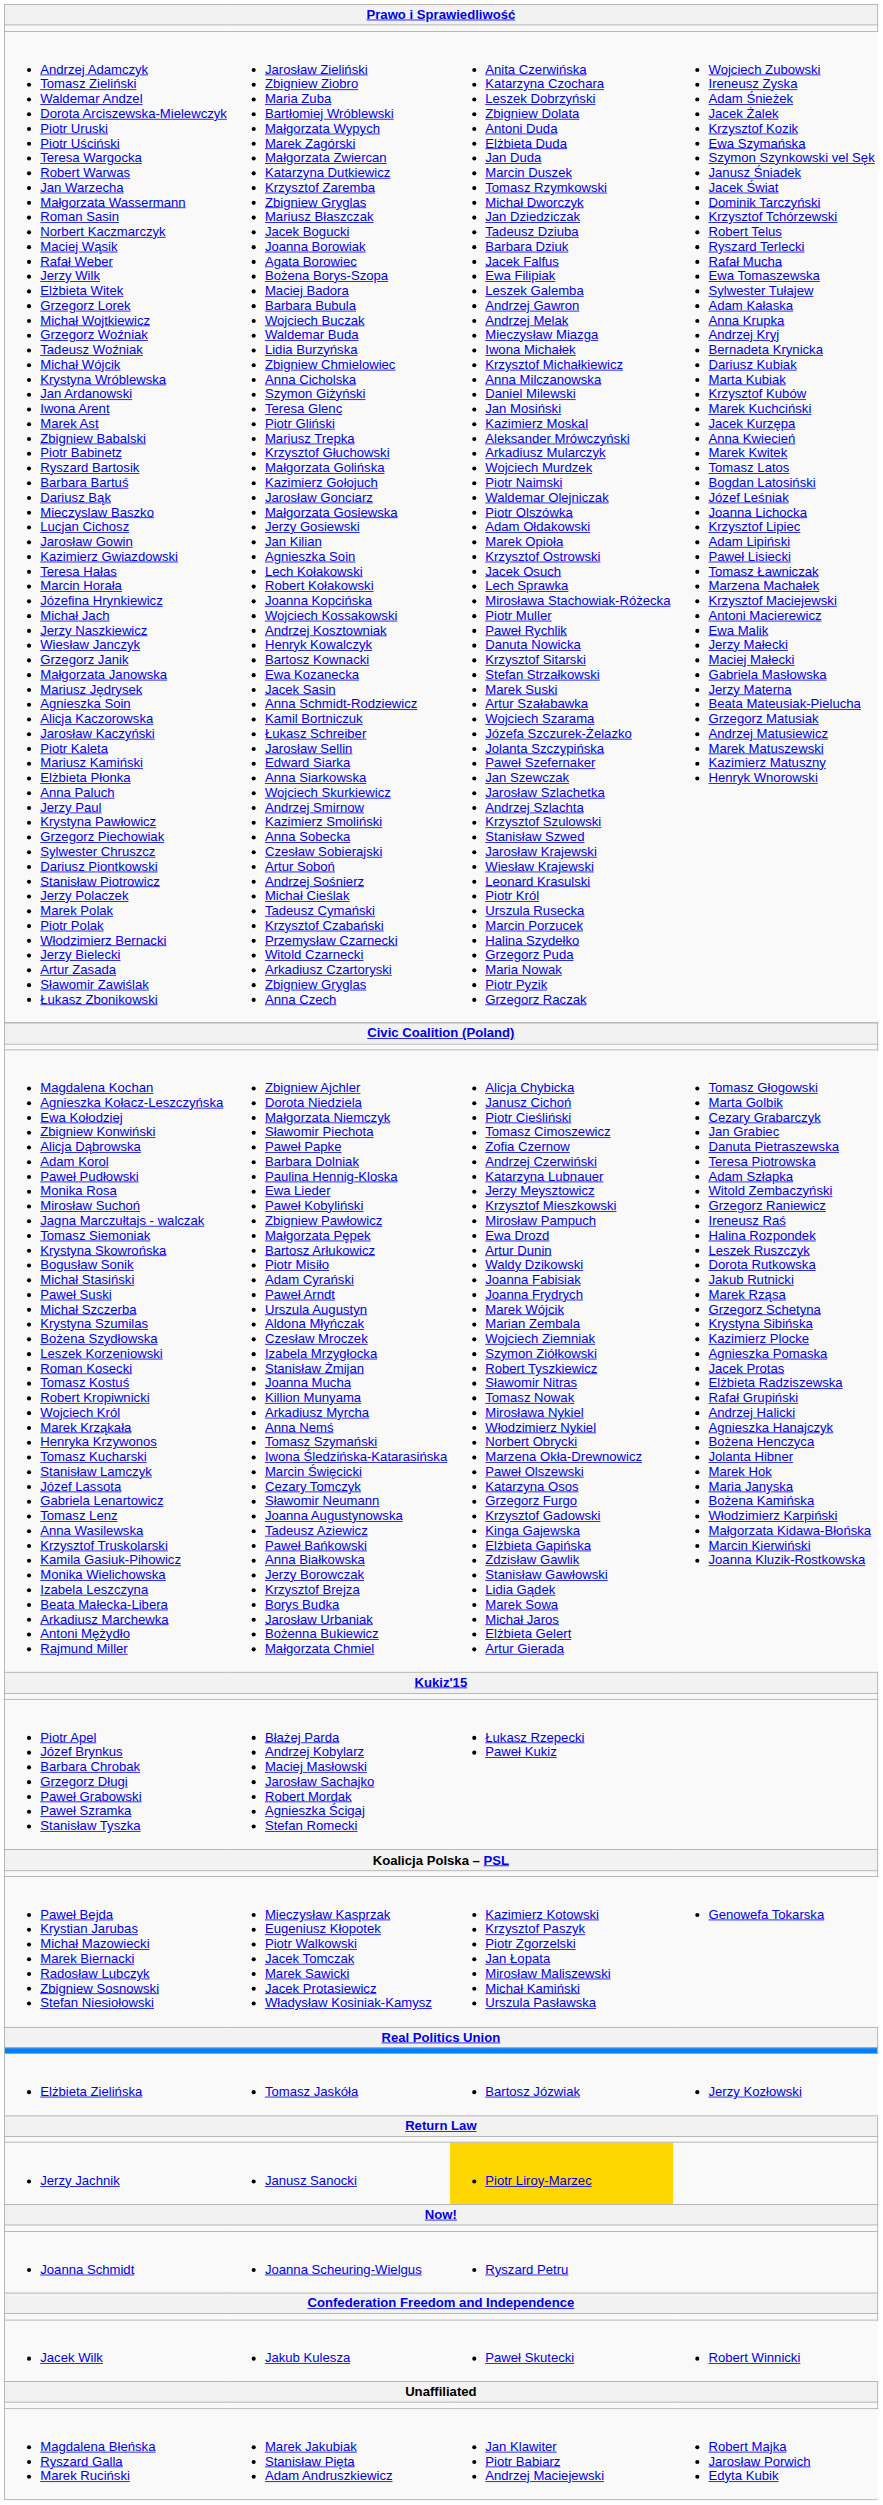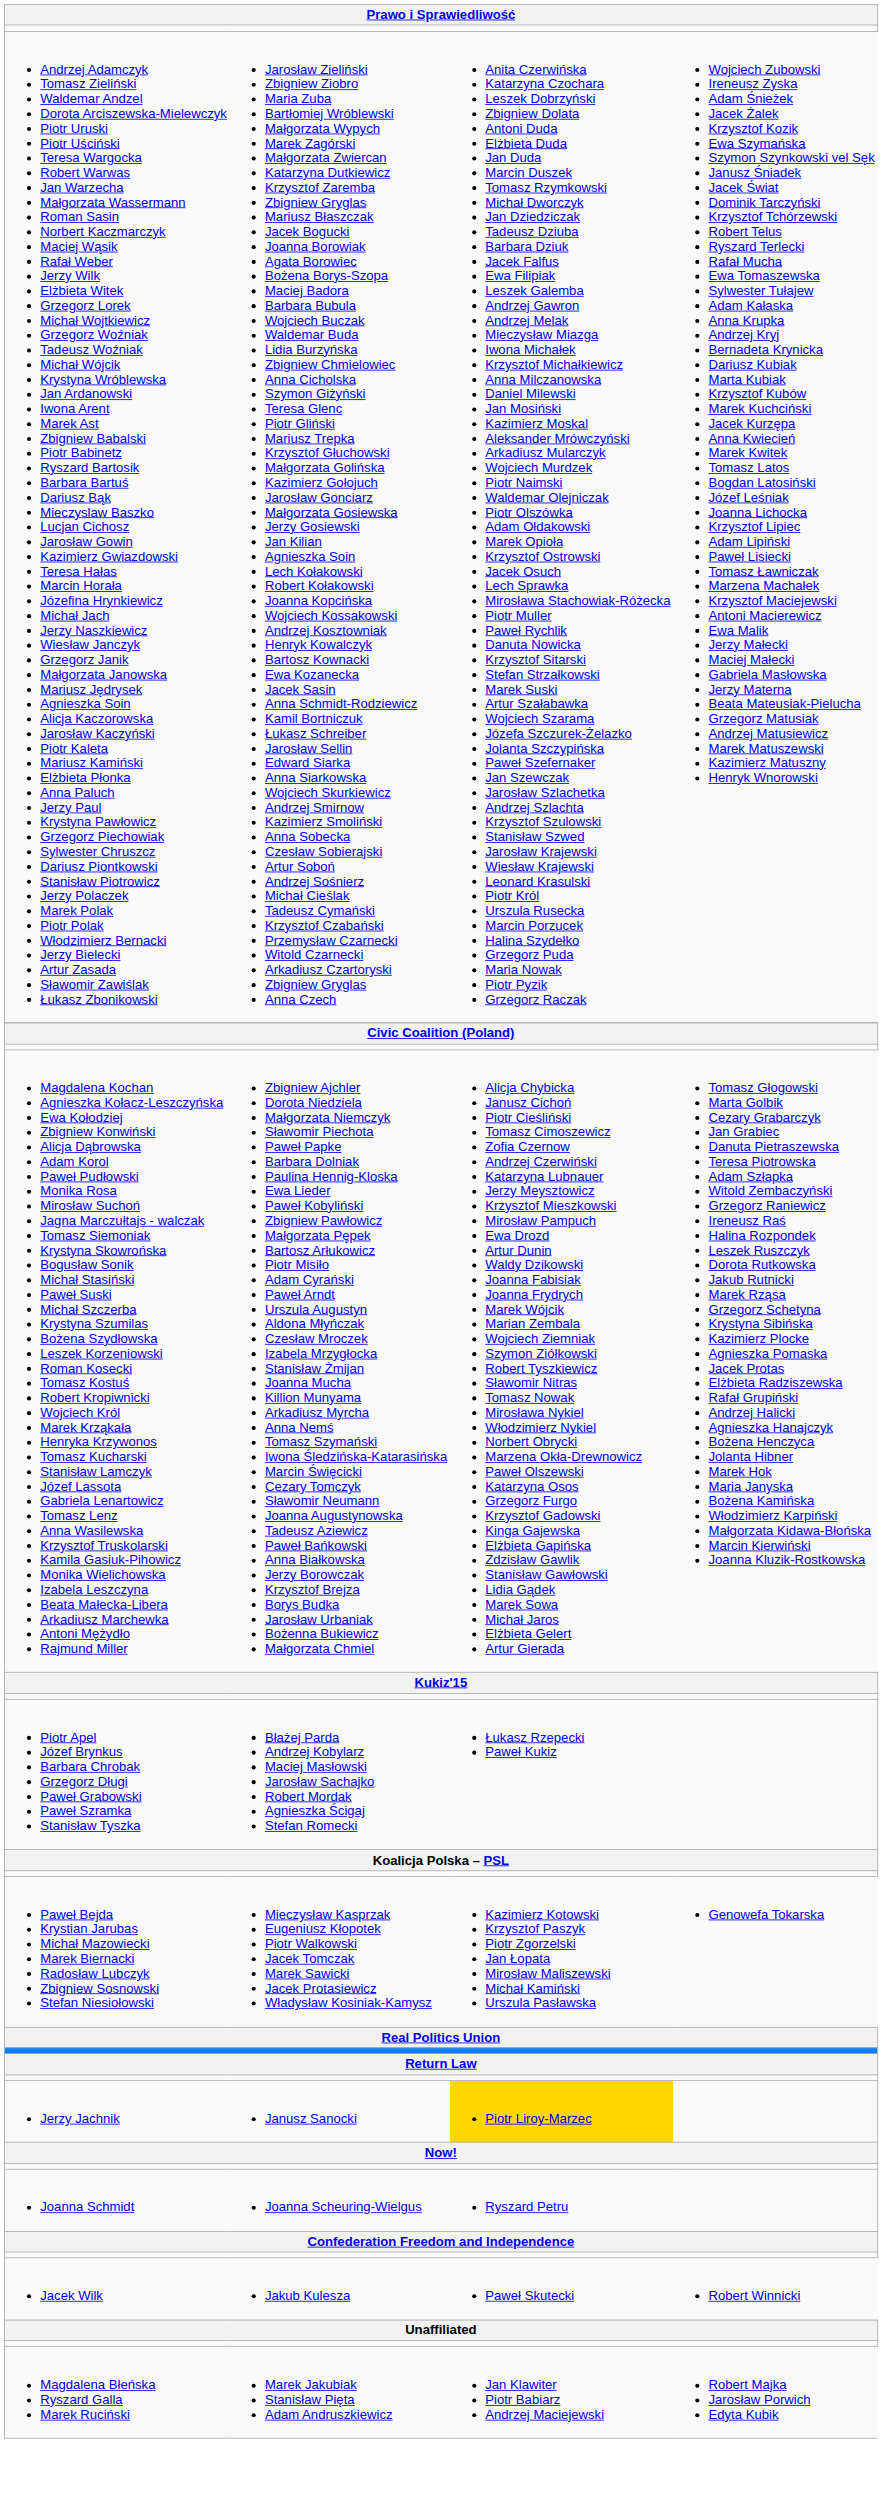- row: (117, 2092)
